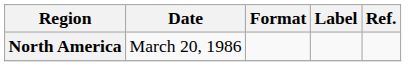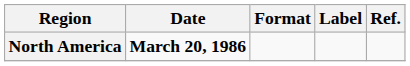(186, 46) normal -> (188, 46) bold
